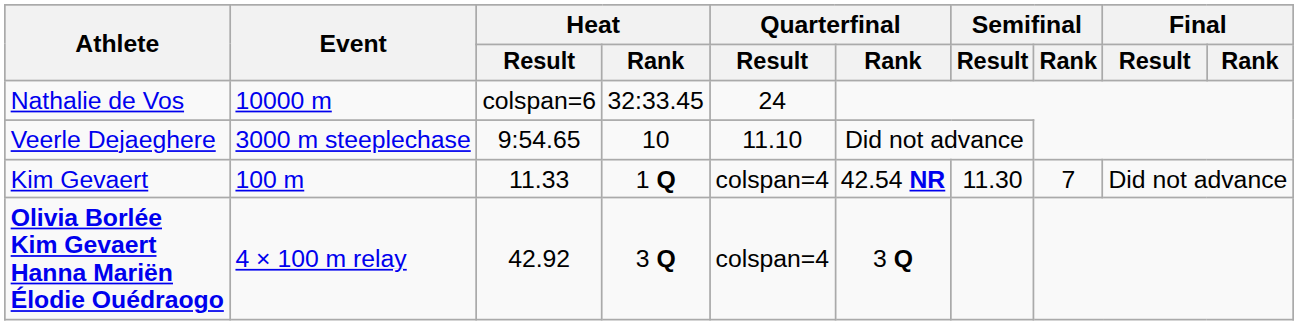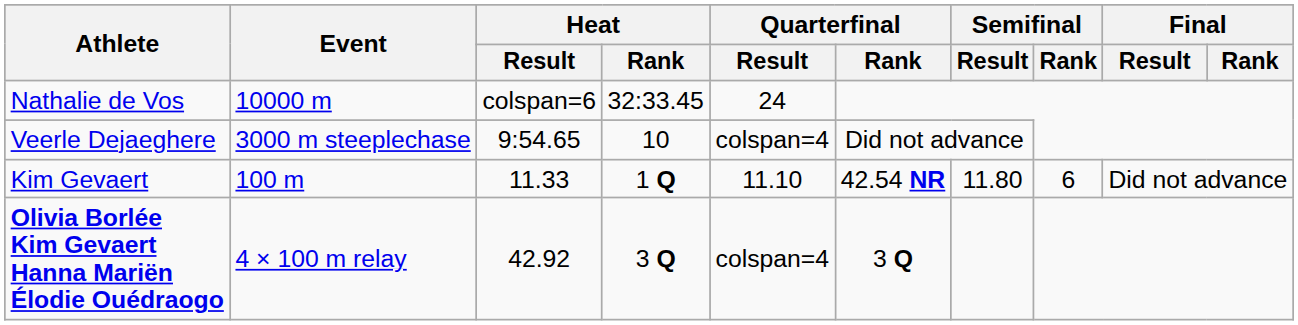(772, 140) 11.10 -> (772, 140) colspan=4
(772, 179) colspan=4 -> (772, 179) 11.10
(993, 179) 11.30 -> (993, 179) 11.80
(1068, 179) 7 -> (1068, 179) 6
